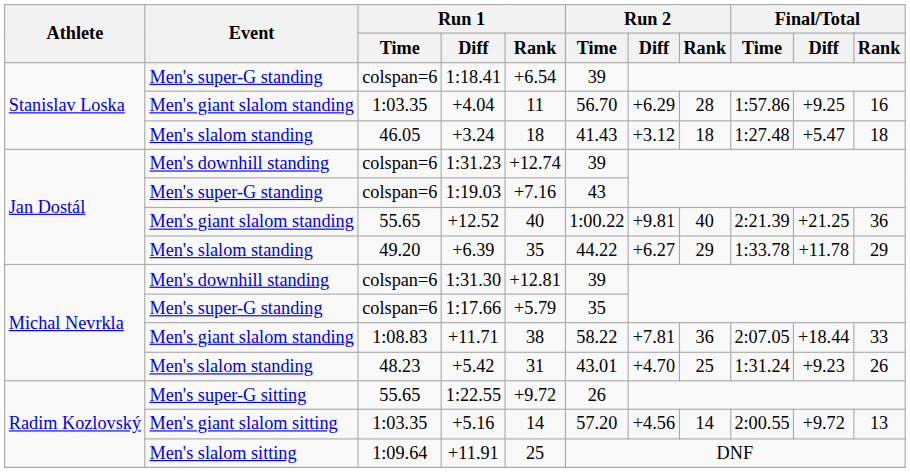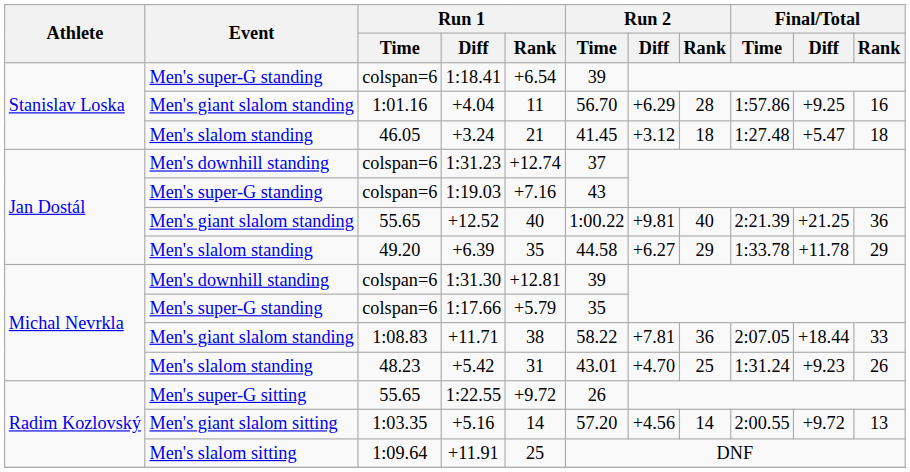(400, 105) 1:03.35 -> (400, 105) 1:01.16
(535, 134) 18 -> (535, 134) 21
(597, 134) 41.43 -> (597, 134) 41.45
(597, 163) 39 -> (597, 163) 37
(597, 250) 44.22 -> (597, 250) 44.58
